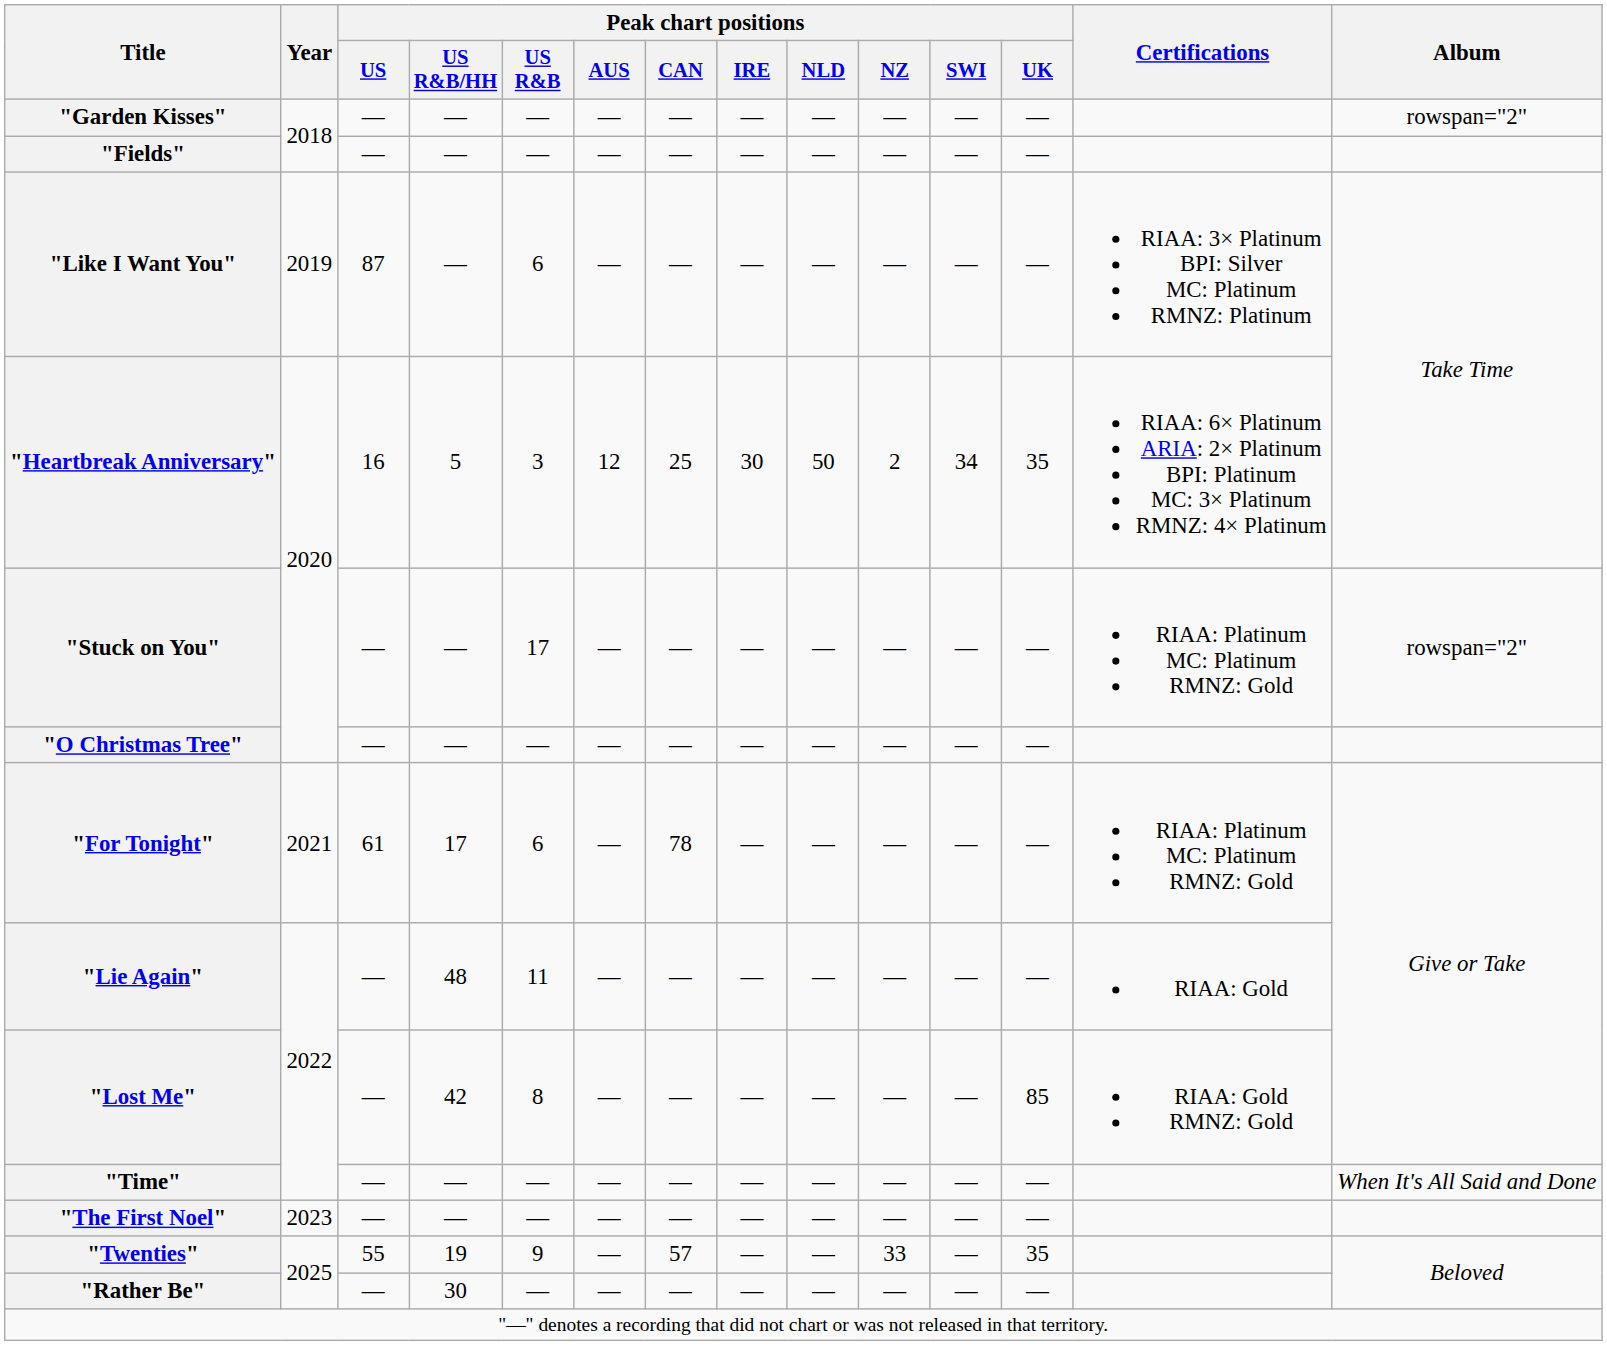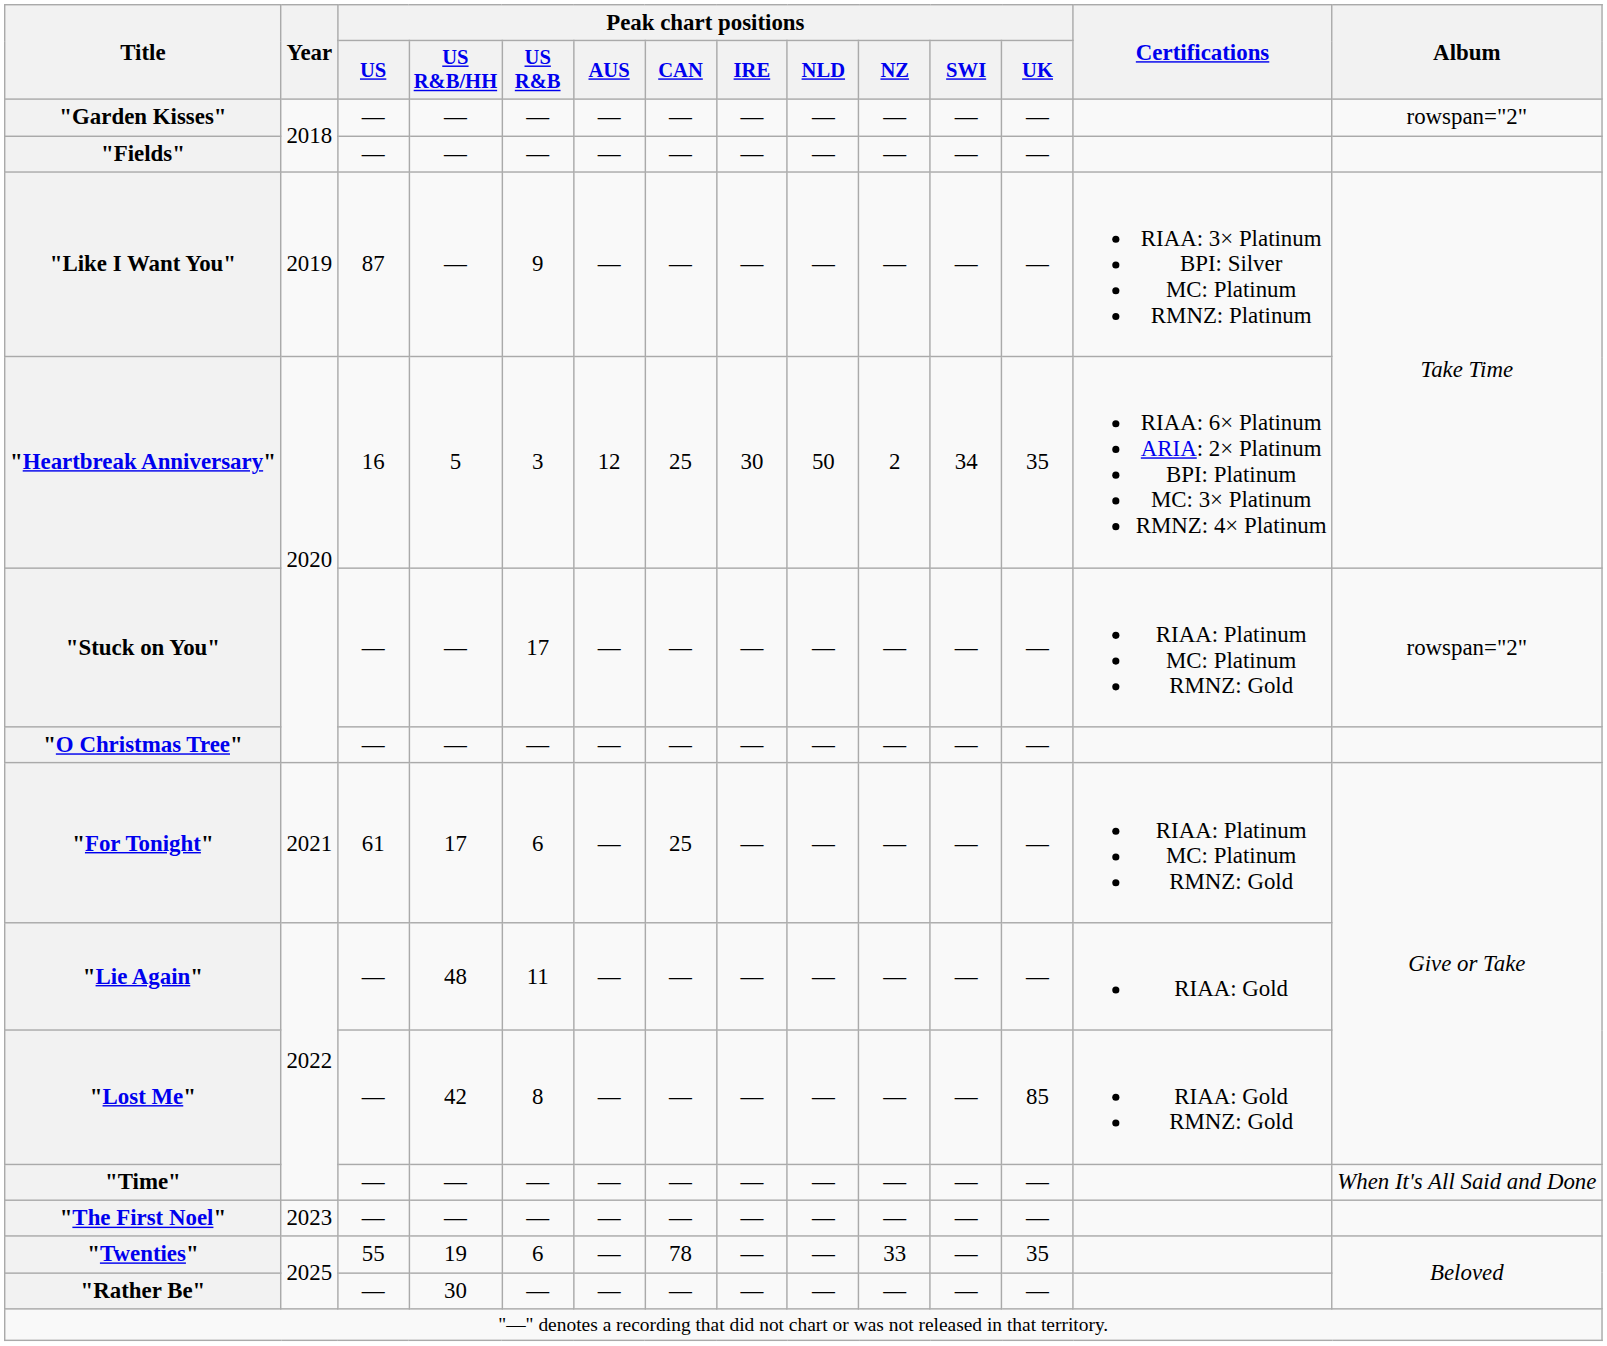(538, 264) 6 -> (538, 264) 9
(681, 842) 78 -> (681, 842) 25
(538, 1254) 9 -> (538, 1254) 6
(681, 1254) 57 -> (681, 1254) 78
